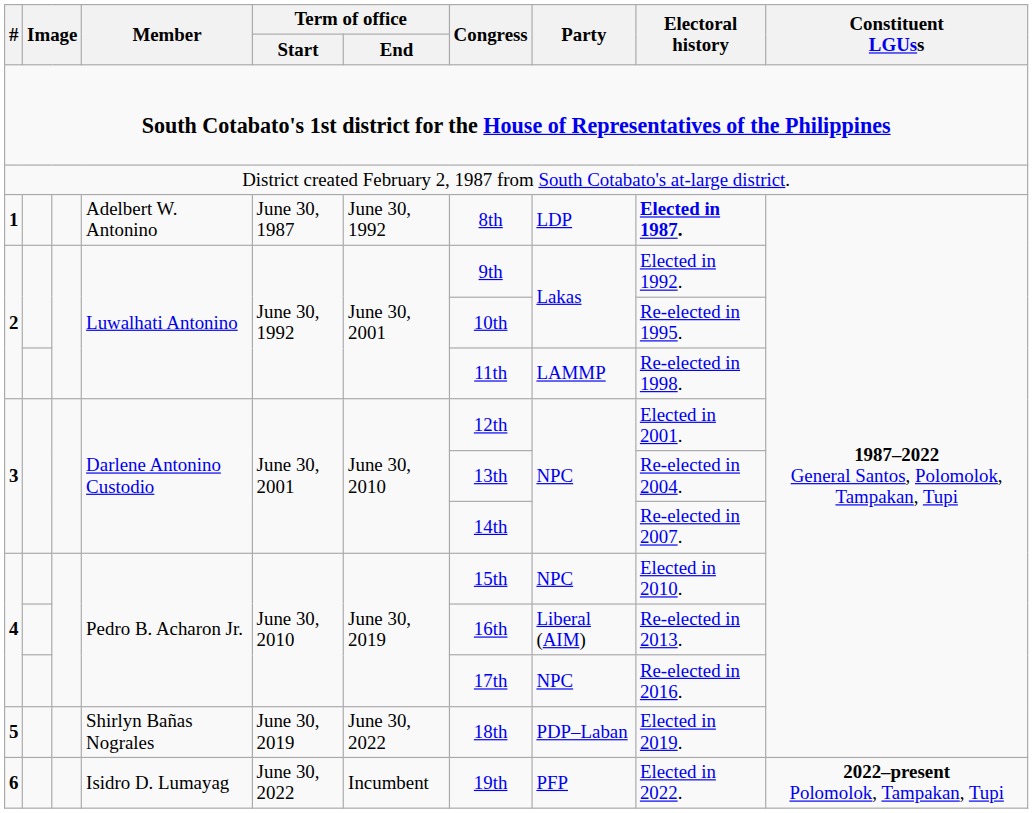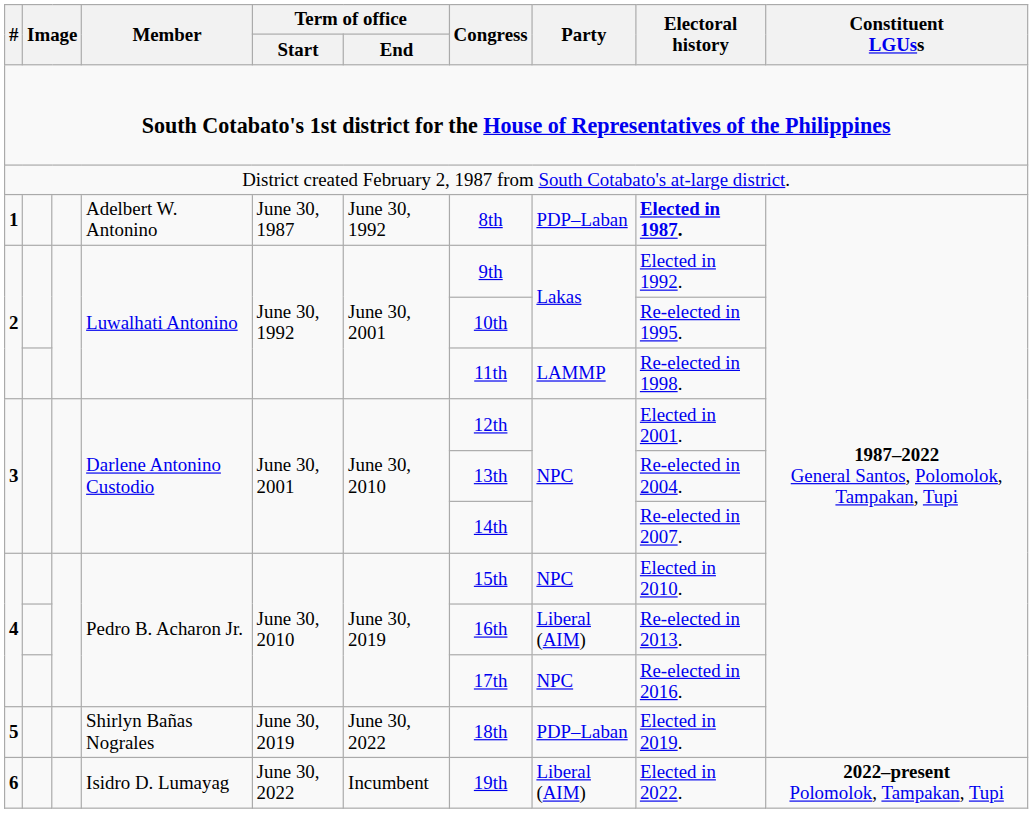(554, 219) LDP -> (582, 219) PDP–Laban
(552, 783) PFP -> (564, 783) Liberal (AIM)
